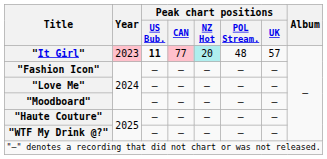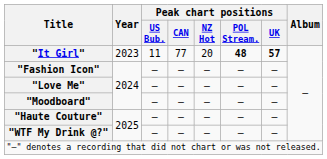(127, 53) pink background -> (127, 53) no background
(155, 53) bold -> (155, 53) normal
(181, 53) pink background -> (181, 53) no background
(207, 53) paleturquoise background -> (207, 53) no background
(241, 53) normal -> (241, 53) bold
(274, 53) normal -> (274, 53) bold
